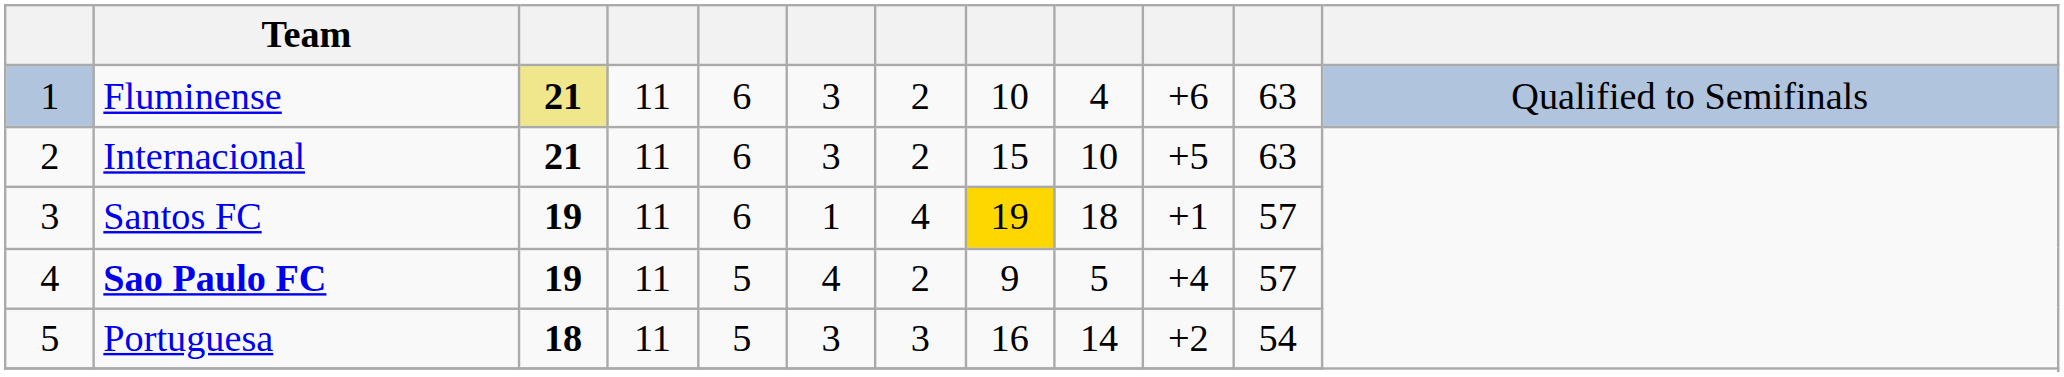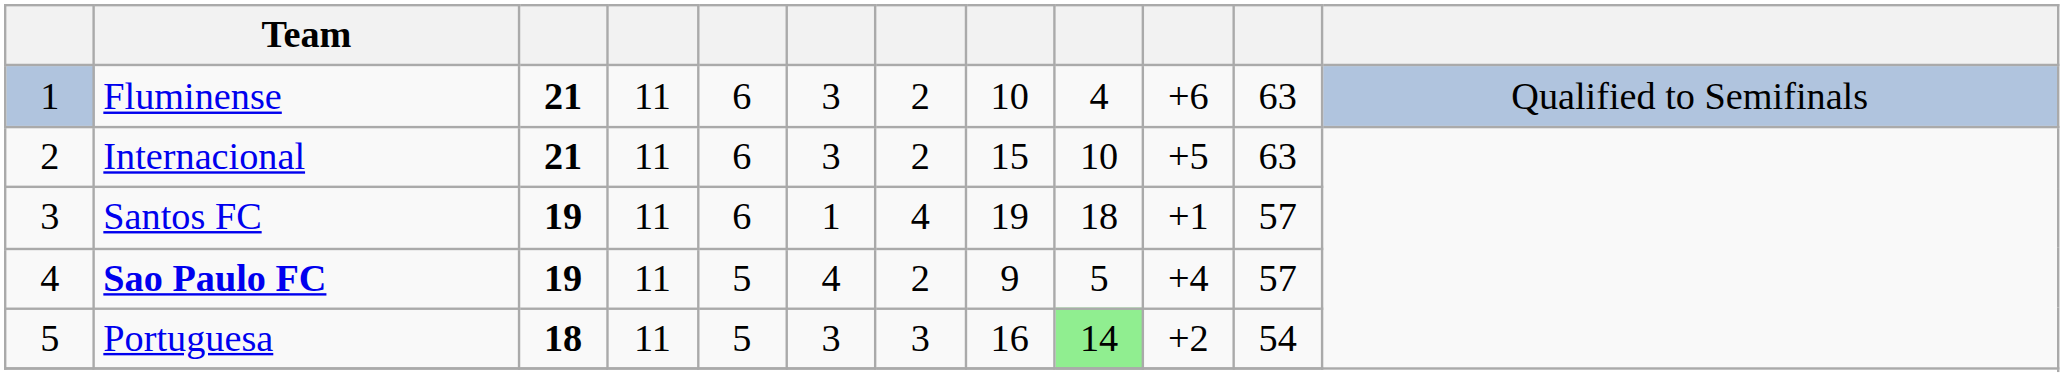(563, 95) khaki background -> (563, 95) no background
(1010, 216) gold background -> (1010, 216) no background
(1099, 338) no background -> (1099, 338) lightgreen background
